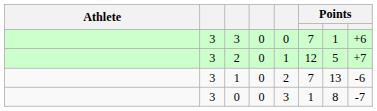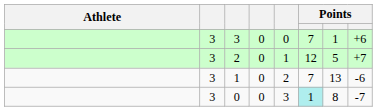(311, 96) no background -> (311, 96) paleturquoise background
